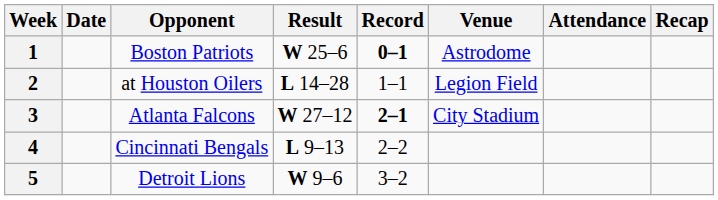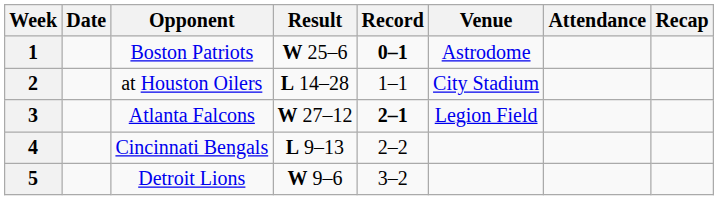(486, 83) Legion Field -> (486, 83) City Stadium
(486, 115) City Stadium -> (486, 115) Legion Field
